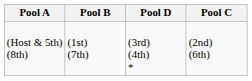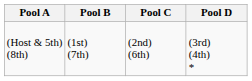columns swapped: (217, 13) <-> (156, 13)
